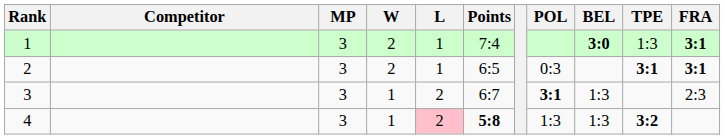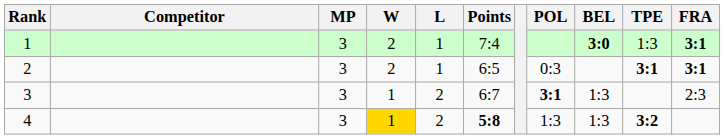(391, 120) no background -> (391, 120) gold background
(440, 120) pink background -> (440, 120) no background
